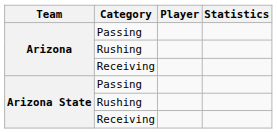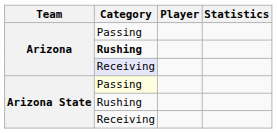(119, 49) normal -> (119, 49) bold
(126, 67) no background -> (126, 67) lavender background
(119, 84) no background -> (119, 84) lightyellow background
